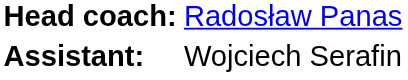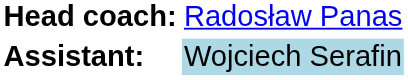(293, 56) no background -> (293, 56) lightblue background
